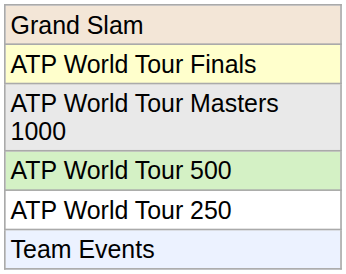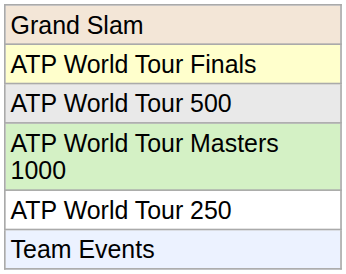(145, 118) ATP World Tour Masters 1000 -> (121, 104) ATP World Tour 500
(121, 171) ATP World Tour 500 -> (145, 157) ATP World Tour Masters 1000
